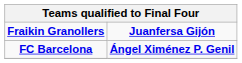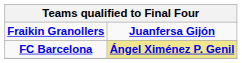(172, 49) no background -> (172, 49) khaki background
